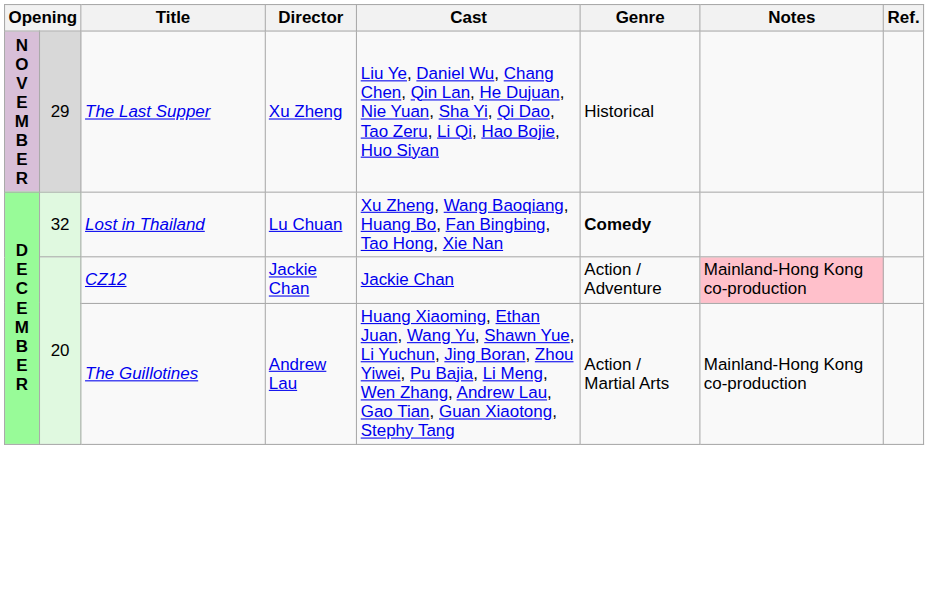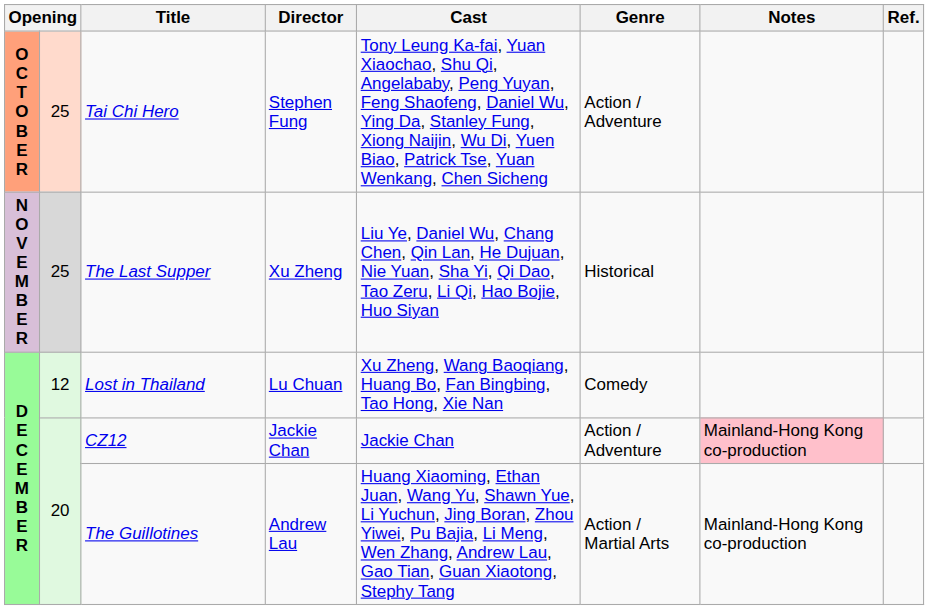+ row: (132, 111)
(60, 111) 29 -> (60, 272) 25
(60, 224) 32 -> (60, 384) 12
(618, 224) bold -> (616, 384) normal
